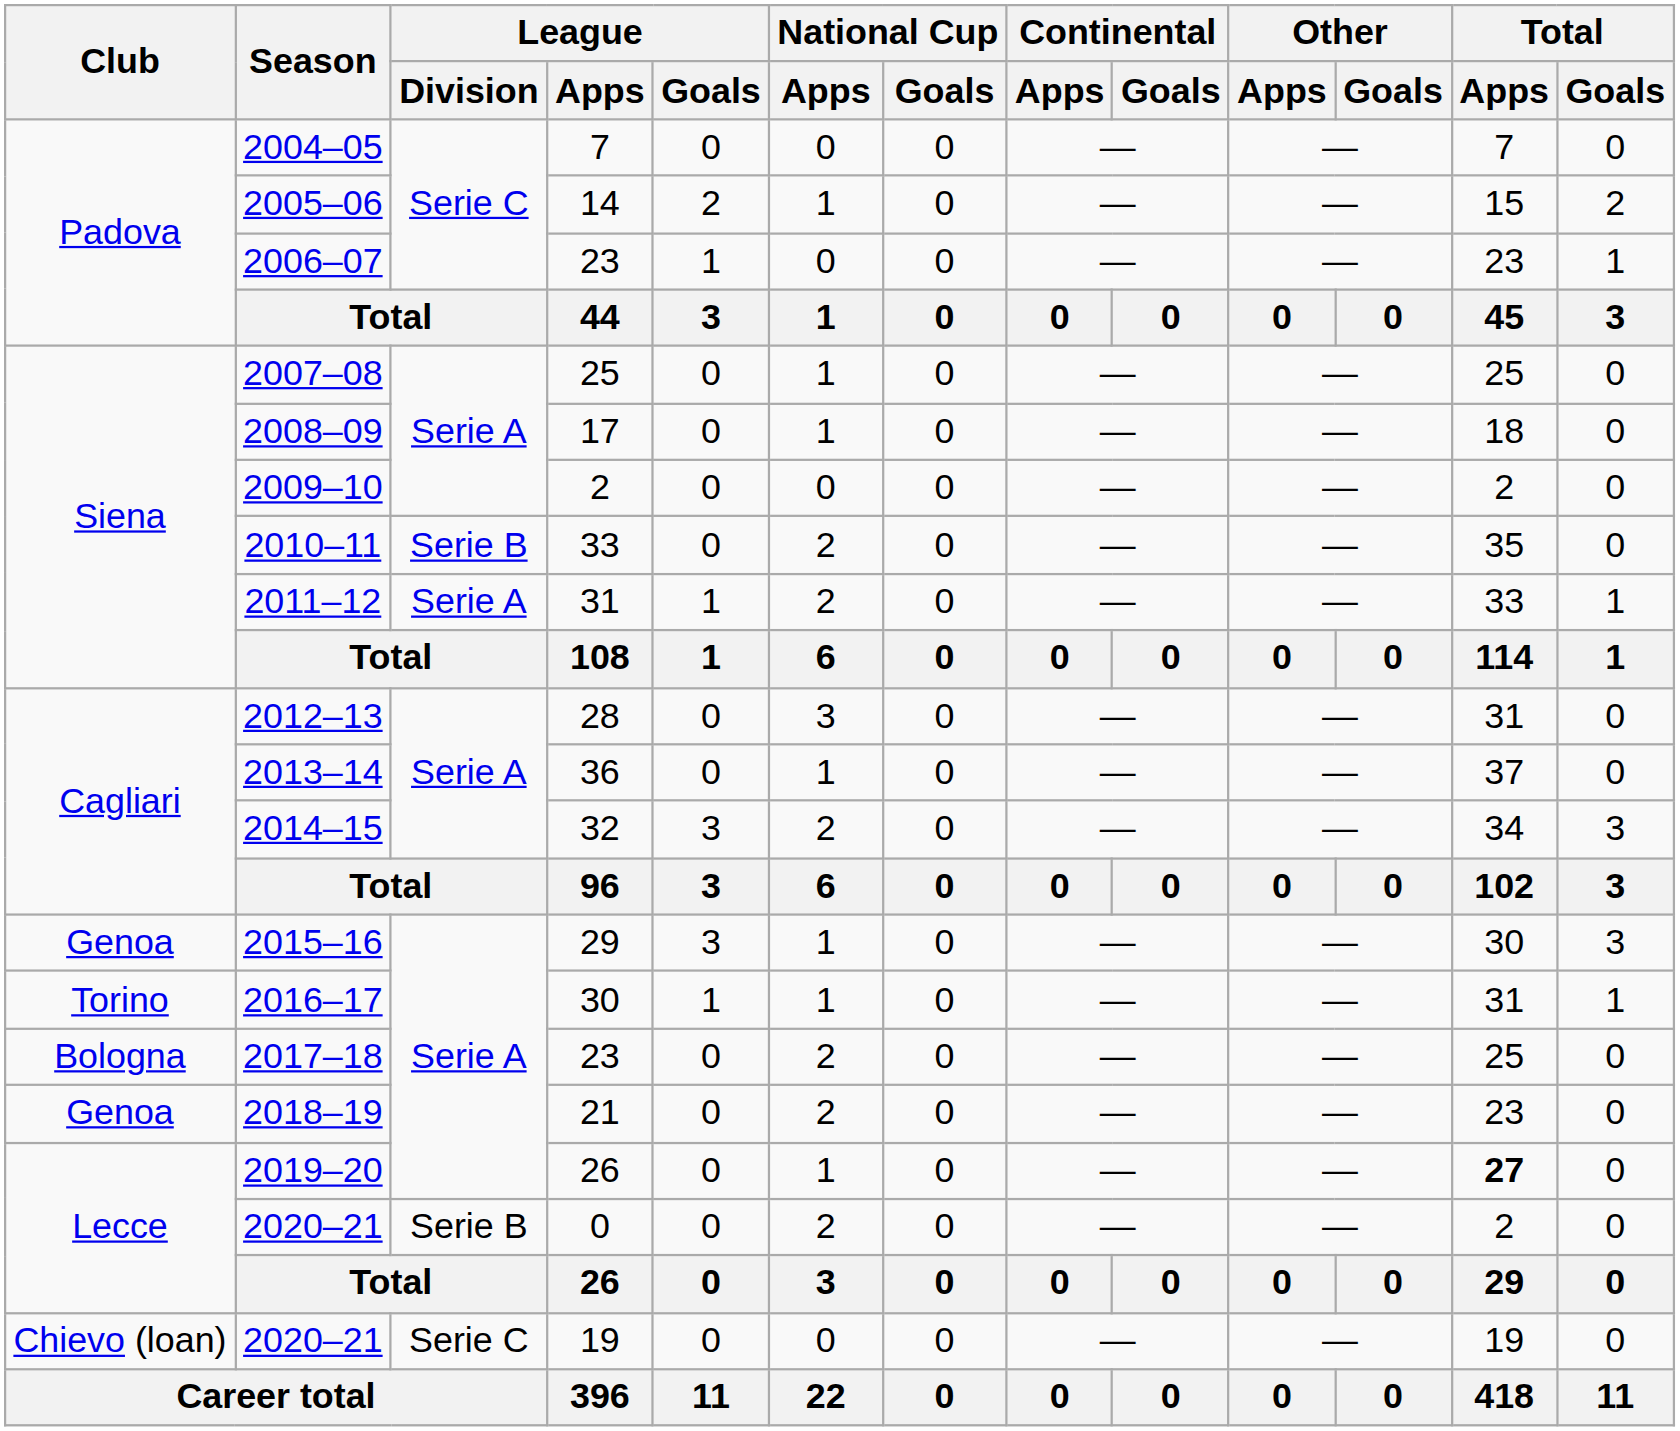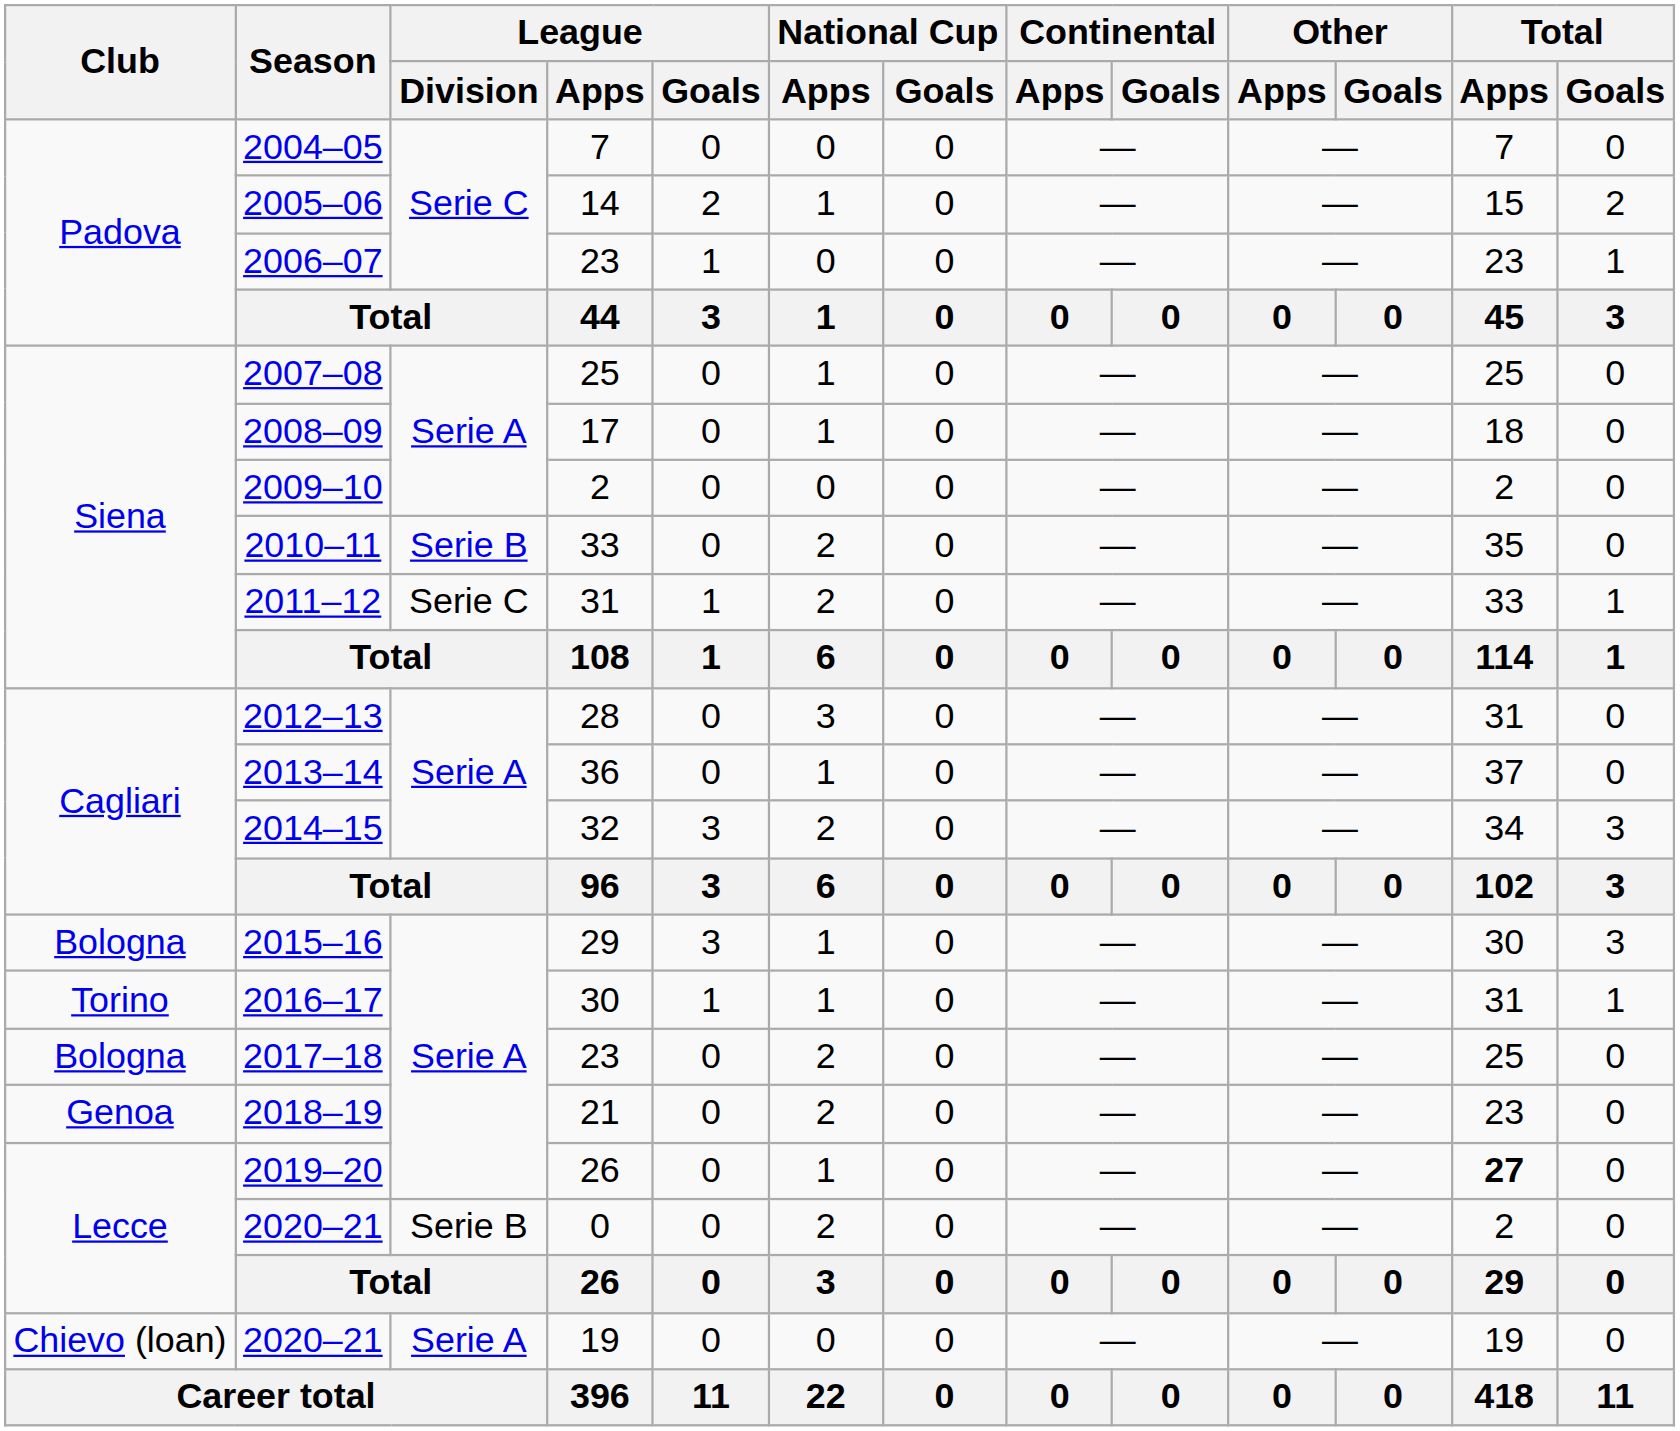(469, 601) Serie A -> (469, 601) Serie C
(120, 942) Genoa -> (120, 942) Bologna
(469, 1340) Serie C -> (469, 1340) Serie A
